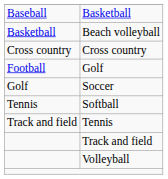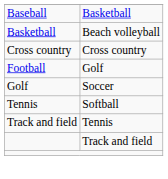- row: (106, 159)
